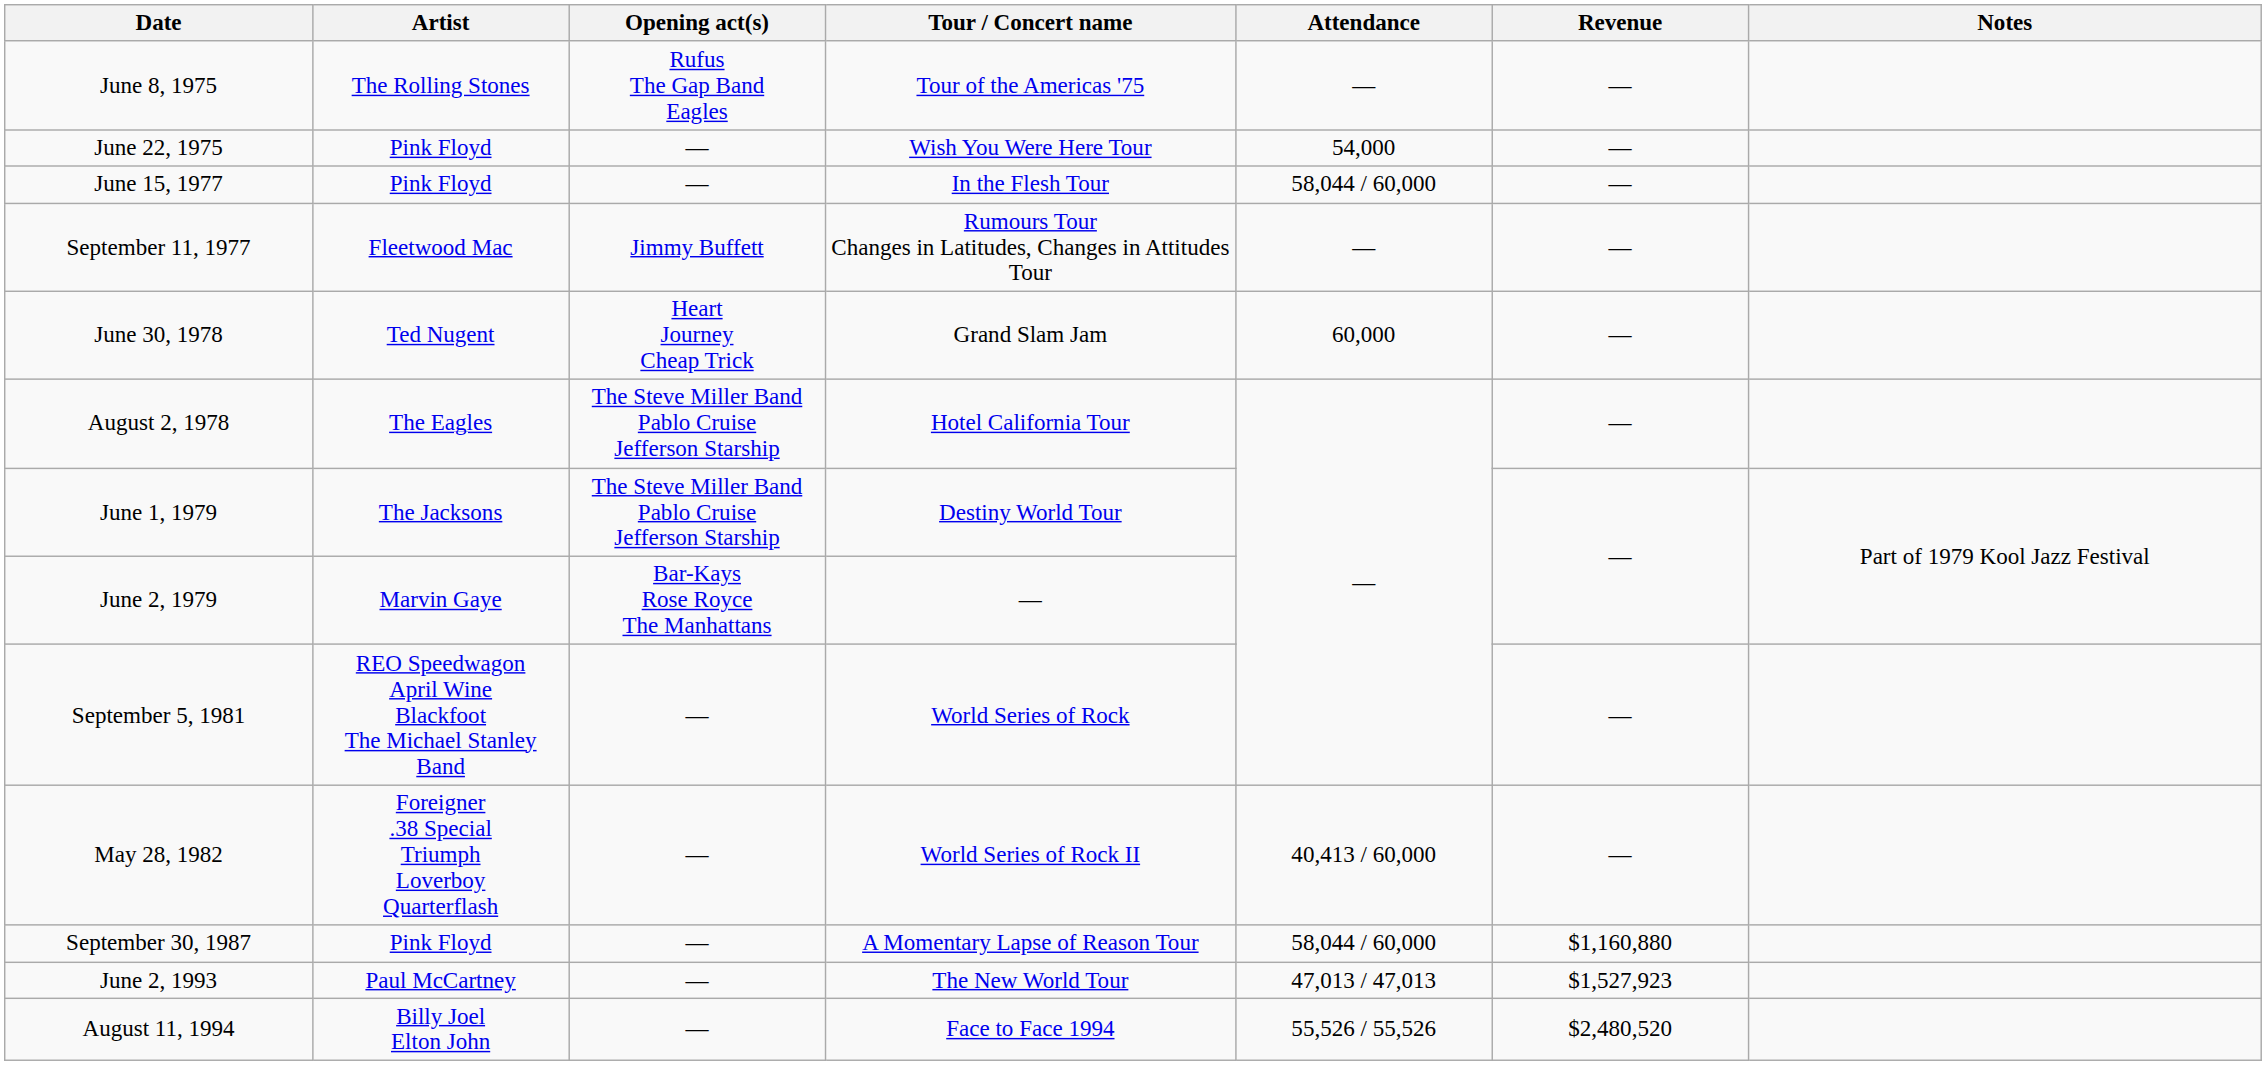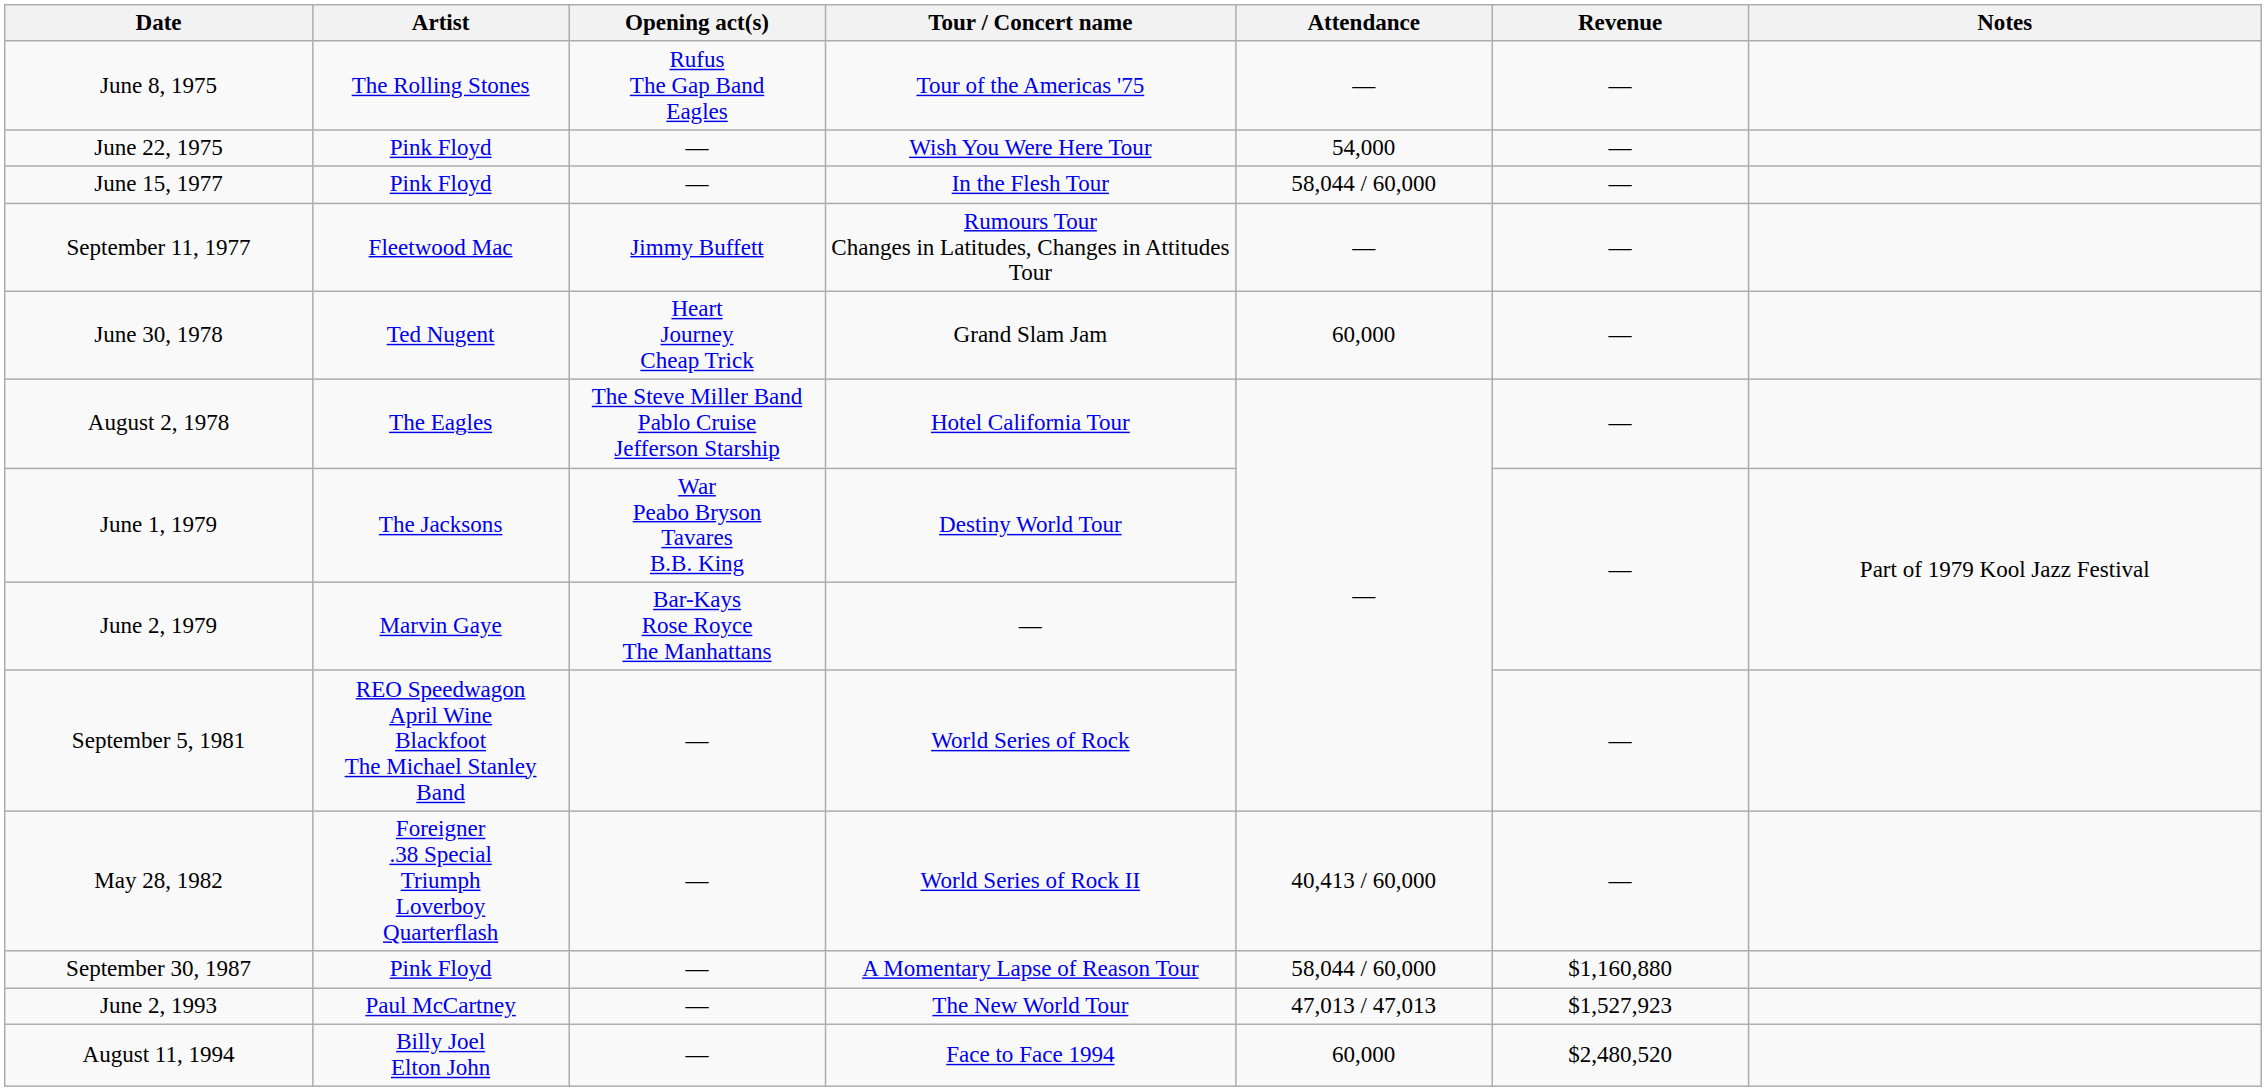(697, 511) The Steve Miller Band Pablo Cruise Jefferson Starship -> (697, 524) War Peabo Bryson Tavares B.B. King
(1364, 1029) 55,526 / 55,526 -> (1364, 1055) 60,000
